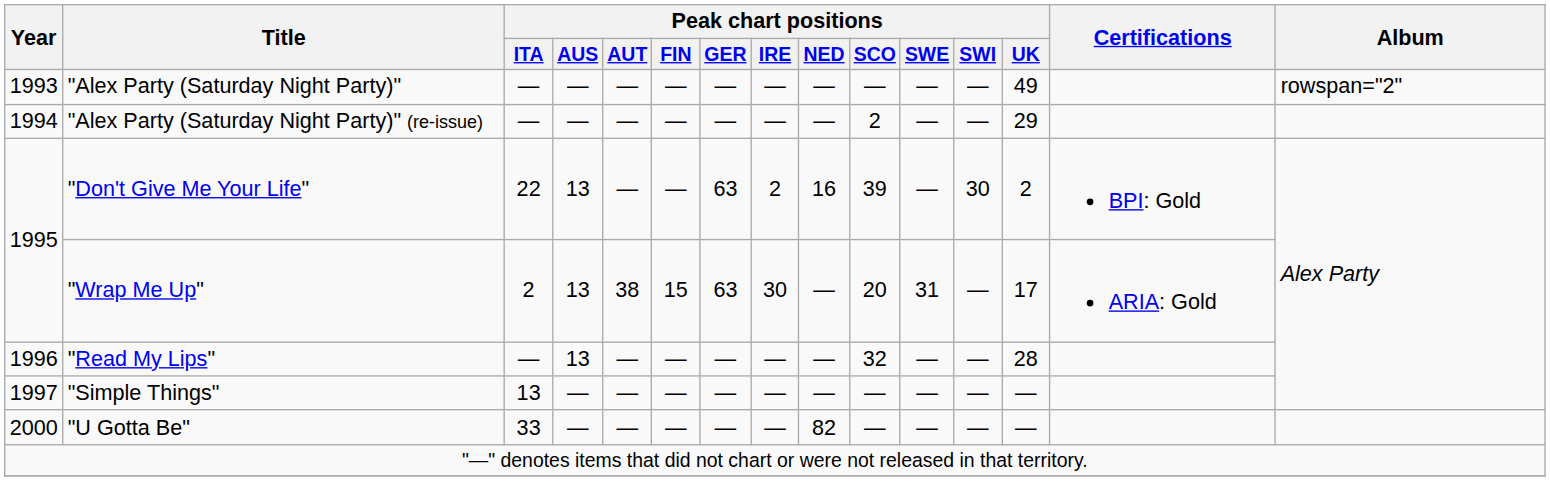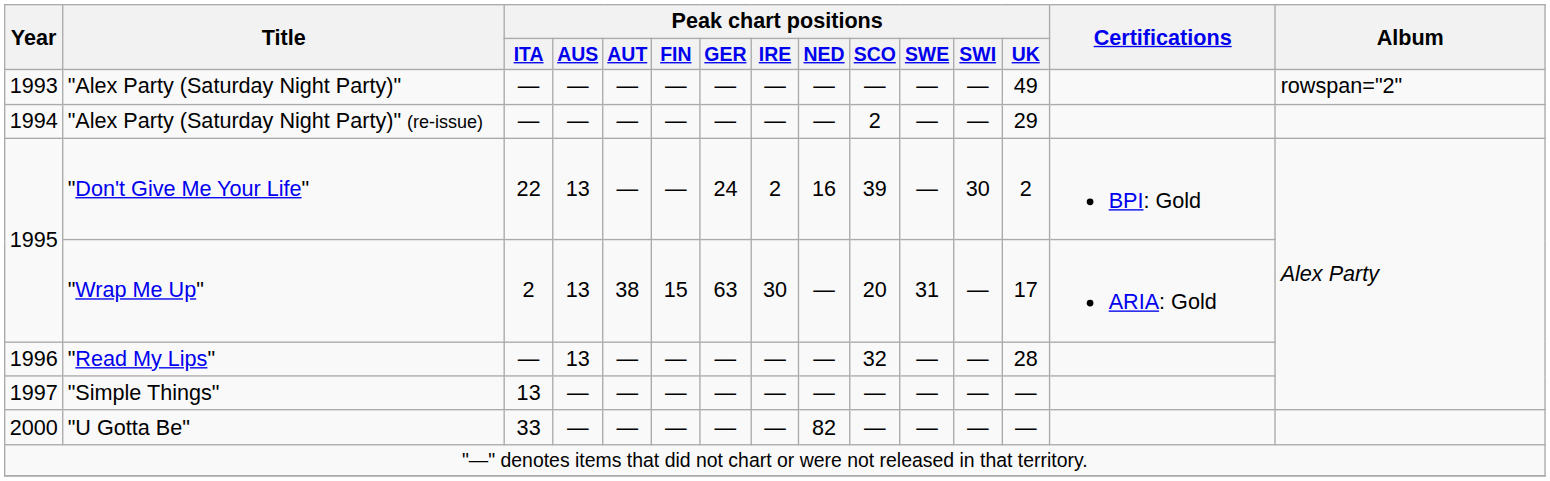(725, 188) 63 -> (725, 188) 24
